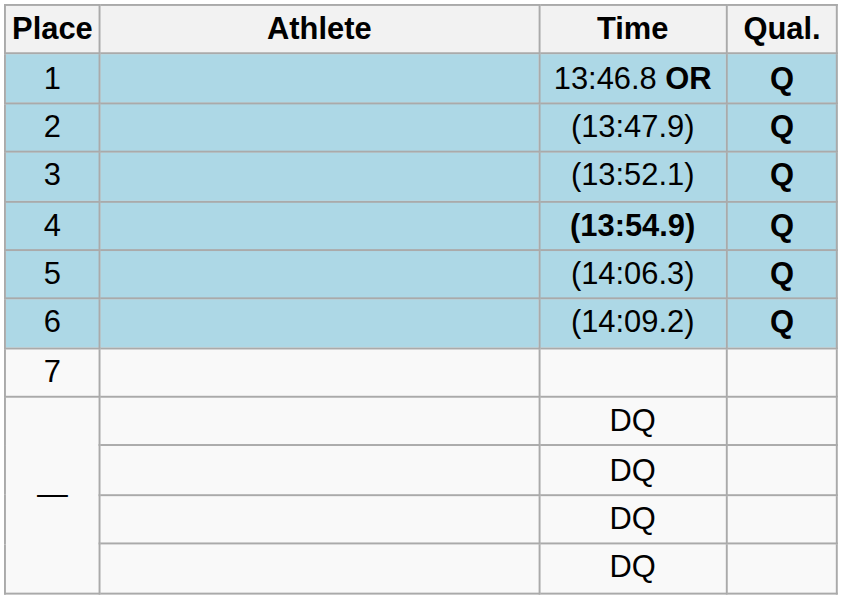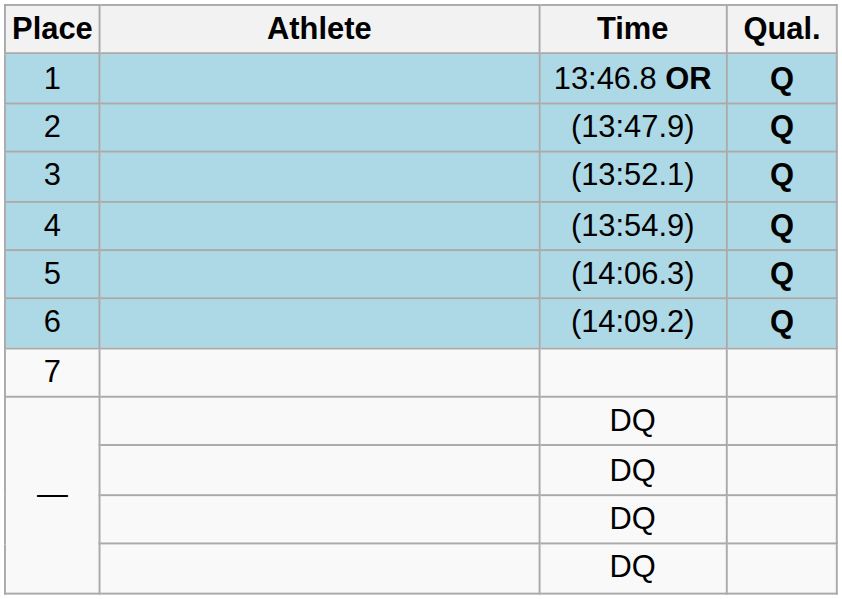(633, 224) bold -> (633, 224) normal
